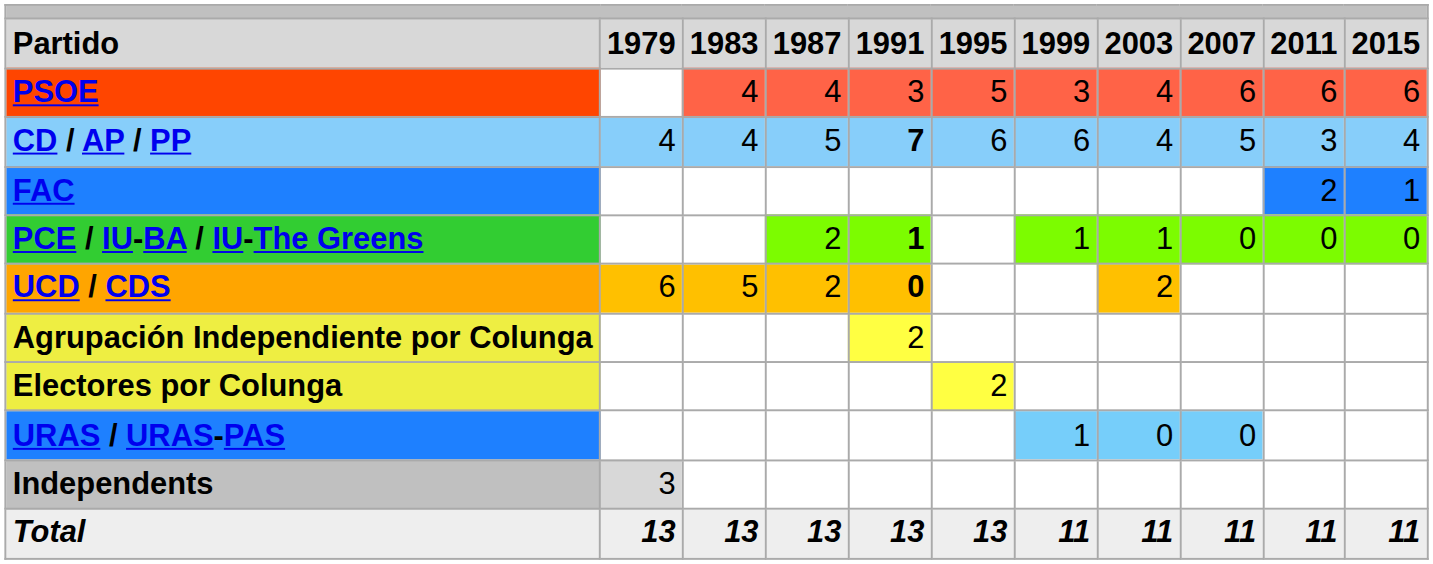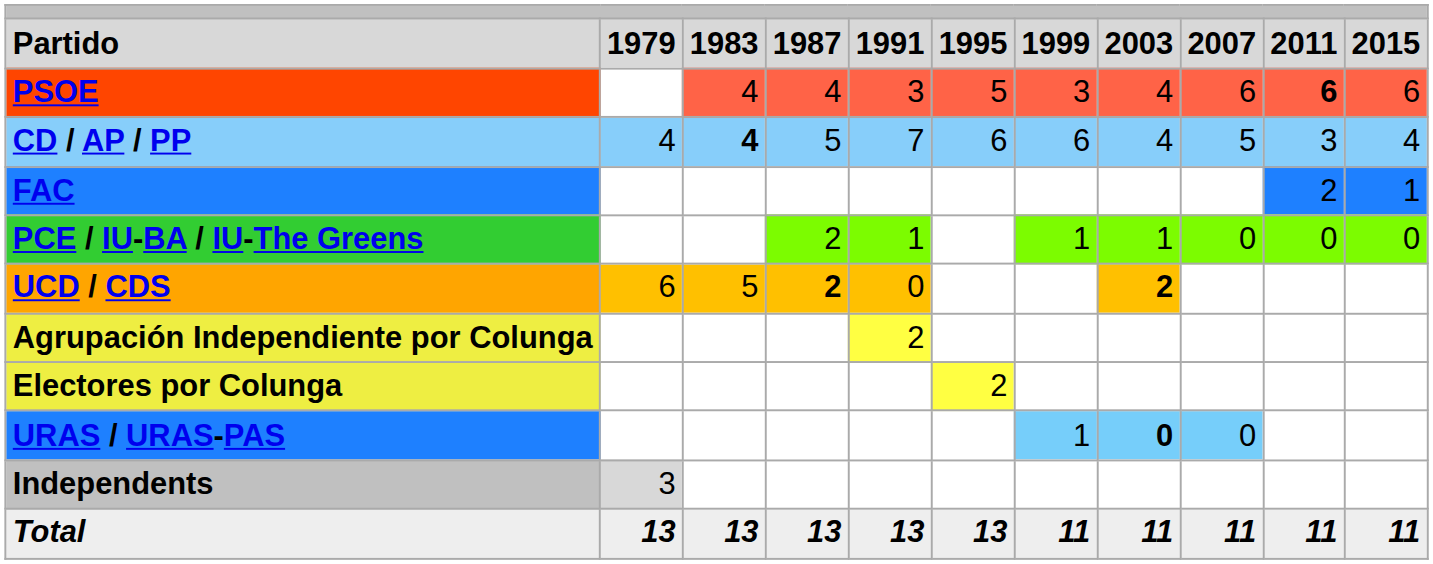(1329, 92) normal -> (1329, 92) bold
(750, 141) normal -> (750, 141) bold
(916, 141) bold -> (916, 141) normal
(916, 239) bold -> (916, 239) normal
(833, 288) normal -> (833, 288) bold
(916, 288) bold -> (916, 288) normal
(1165, 288) normal -> (1165, 288) bold
(1165, 435) normal -> (1165, 435) bold
